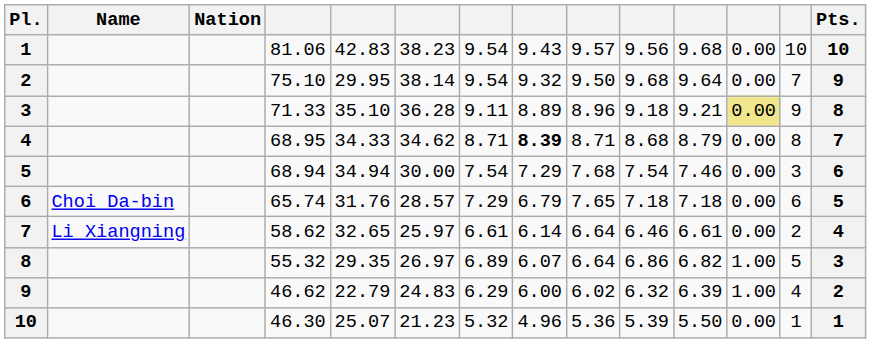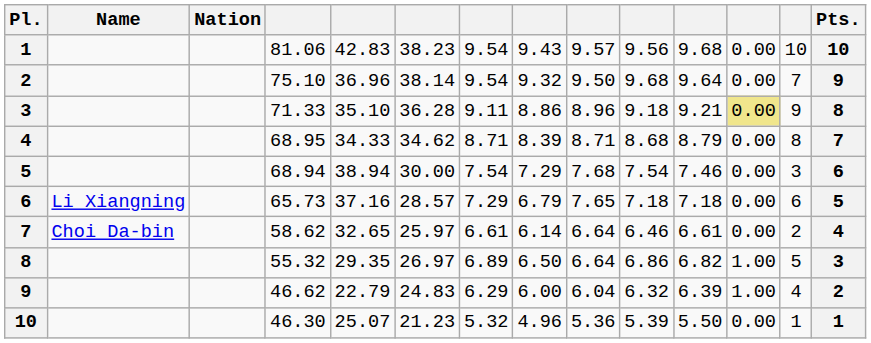(363, 80) 29.95 -> (363, 80) 36.96
(540, 111) 8.89 -> (540, 111) 8.86
(540, 141) bold -> (540, 141) normal
(363, 171) 34.94 -> (363, 171) 38.94
(113, 202) Choi Da-bin -> (118, 202) Li Xiangning
(298, 202) 65.74 -> (298, 202) 65.73
(363, 202) 31.76 -> (363, 202) 37.16
(118, 232) Li Xiangning -> (113, 232) Choi Da-bin
(540, 262) 6.07 -> (540, 262) 6.50
(593, 293) 6.02 -> (593, 293) 6.04
